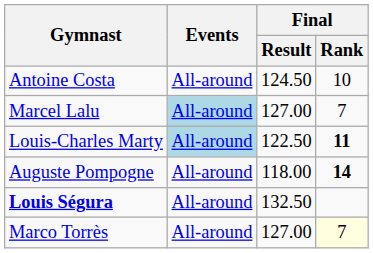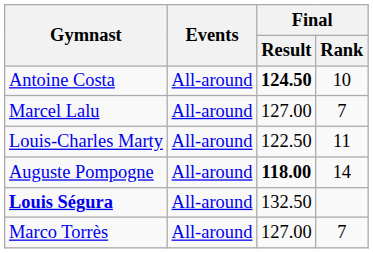(286, 80) normal -> (286, 80) bold
(212, 111) lightblue background -> (212, 111) no background
(212, 141) lightblue background -> (212, 141) no background
(342, 141) bold -> (342, 141) normal
(286, 172) normal -> (286, 172) bold
(342, 172) bold -> (342, 172) normal
(342, 232) lightyellow background -> (342, 232) no background
